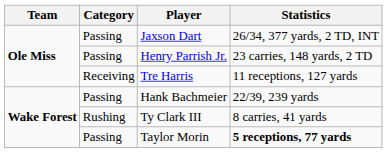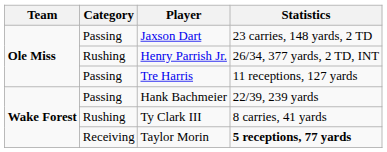(306, 35) 26/34, 377 yards, 2 TD, INT -> (303, 35) 23 carries, 148 yards, 2 TD
(102, 56) Passing -> (104, 56) Rushing
(303, 56) 23 carries, 148 yards, 2 TD -> (306, 56) 26/34, 377 yards, 2 TD, INT
(109, 76) Receiving -> (102, 76) Passing
(102, 137) Passing -> (109, 137) Receiving
